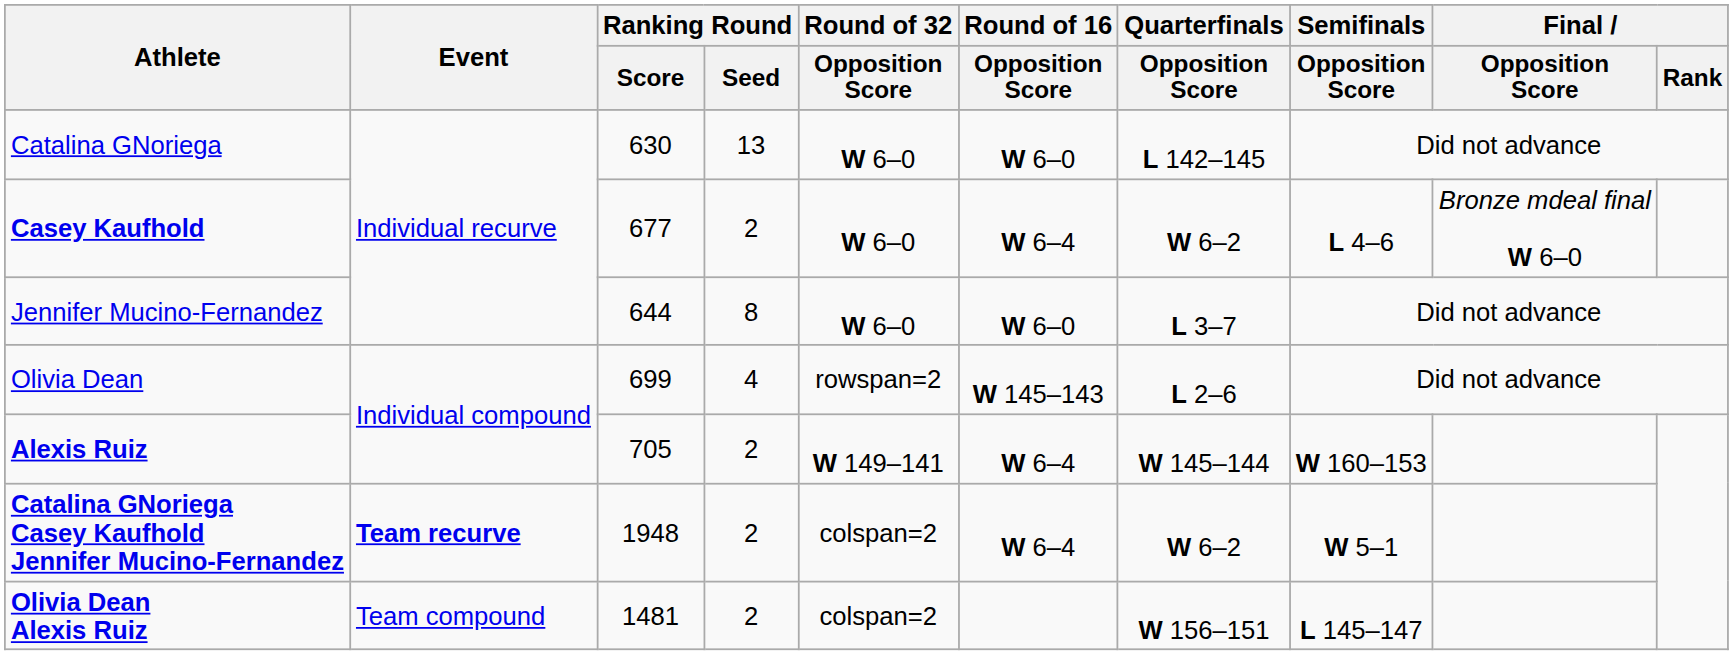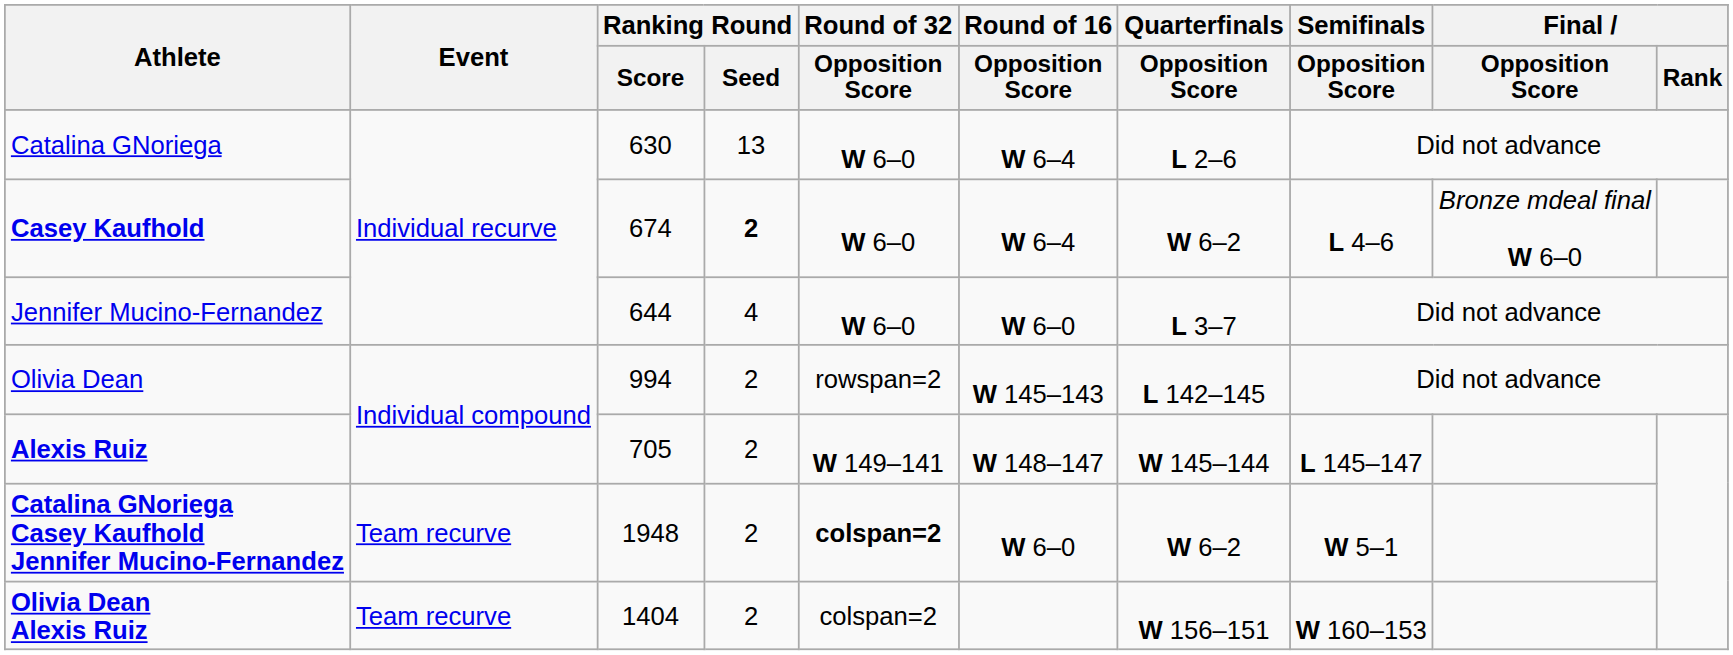(1038, 159) W 6–0 -> (1038, 159) W 6–4
(1204, 159) L 142–145 -> (1204, 159) L 2–6
(650, 228) 677 -> (650, 228) 674
(751, 228) normal -> (751, 228) bold
(751, 312) 8 -> (751, 312) 4
(650, 381) 699 -> (650, 381) 994
(751, 381) 4 -> (751, 381) 2
(1204, 395) L 2–6 -> (1204, 395) L 142–145
(1038, 464) W 6–4 -> (1038, 464) W 148–147
(1361, 464) W 160–153 -> (1361, 464) L 145–147
(438, 533) bold -> (434, 533) normal
(878, 533) normal -> (878, 533) bold
(1038, 547) W 6–4 -> (1038, 547) W 6–0
(451, 616) Team compound -> (434, 616) Team recurve
(650, 616) 1481 -> (650, 616) 1404
(1361, 630) L 145–147 -> (1361, 630) W 160–153
